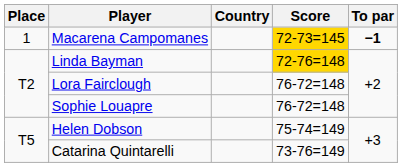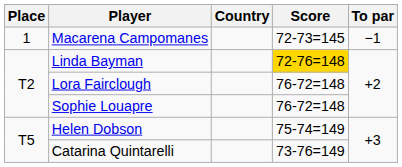(310, 39) gold background -> (310, 39) no background
(373, 39) bold -> (373, 39) normal
